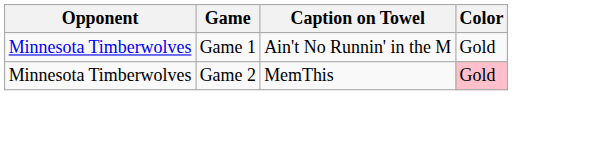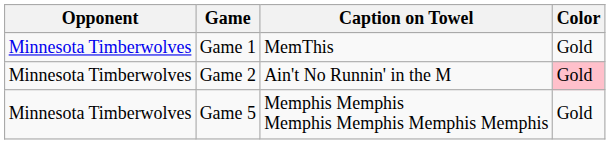(358, 47) Ain't No Runnin' in the M -> (299, 47) MemThis
(299, 75) MemThis -> (358, 75) Ain't No Runnin' in the M
+ row: (228, 114)
